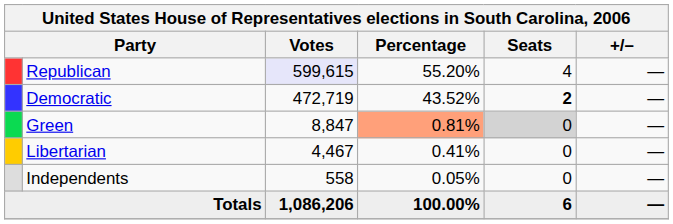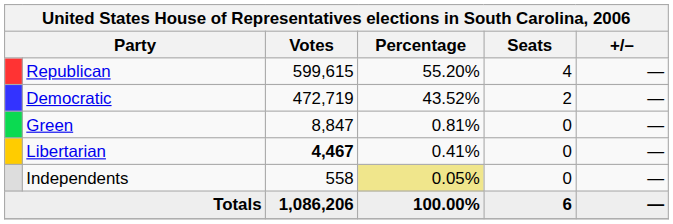(323, 72) lavender background -> (323, 72) no background
(567, 98) bold -> (567, 98) normal
(456, 125) lightsalmon background -> (456, 125) no background
(567, 125) lightgrey background -> (567, 125) no background
(333, 152) normal -> (333, 152) bold
(456, 178) no background -> (456, 178) khaki background
